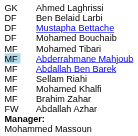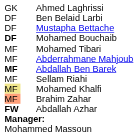(11, 38) normal -> (11, 38) bold
(11, 58) lightblue background -> (11, 58) no background
(11, 69) normal -> (11, 69) bold
(11, 89) no background -> (11, 89) khaki background
(11, 99) no background -> (11, 99) lightsalmon background
(12, 109) normal -> (12, 109) bold
